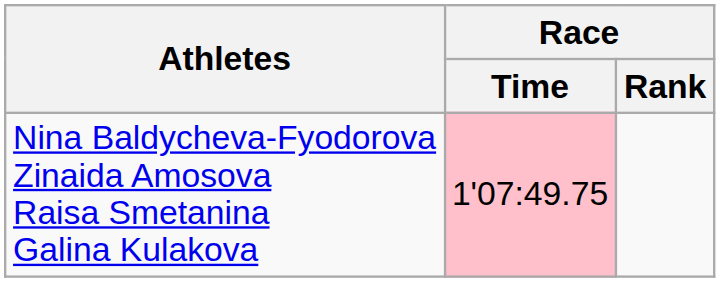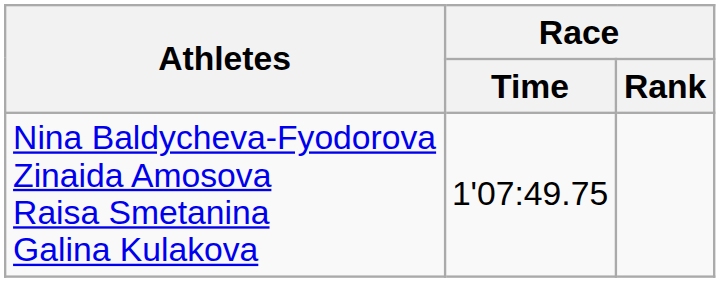(530, 195) pink background -> (530, 195) no background
